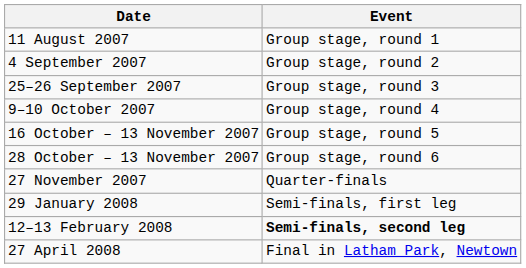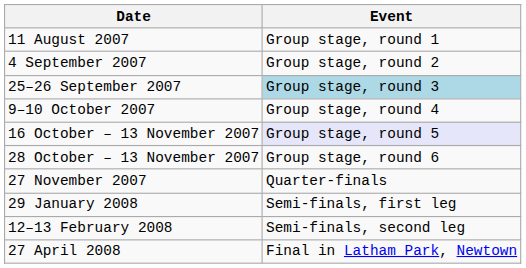(353, 87) no background -> (353, 87) lightblue background
(353, 134) no background -> (353, 134) lavender background
(366, 228) bold -> (366, 228) normal
